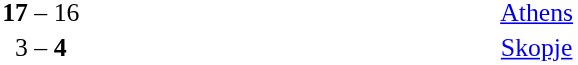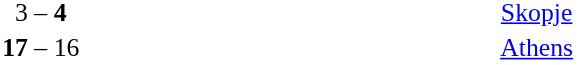rows swapped: (537, 12) <-> (537, 47)
